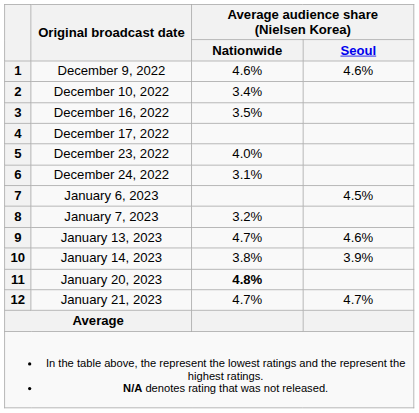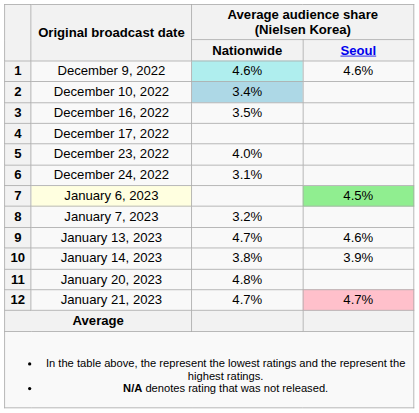(247, 71) no background -> (247, 71) paleturquoise background
(247, 92) no background -> (247, 92) lightblue background
(111, 196) no background -> (111, 196) lightyellow background
(358, 196) no background -> (358, 196) lightgreen background
(247, 279) bold -> (247, 279) normal
(358, 300) no background -> (358, 300) pink background
